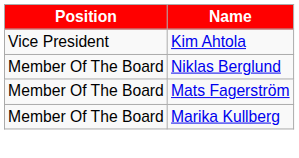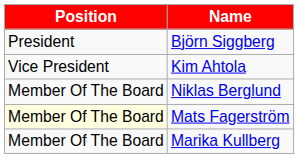+ row: (223, 41)
(86, 91) no background -> (86, 116) lightyellow background
